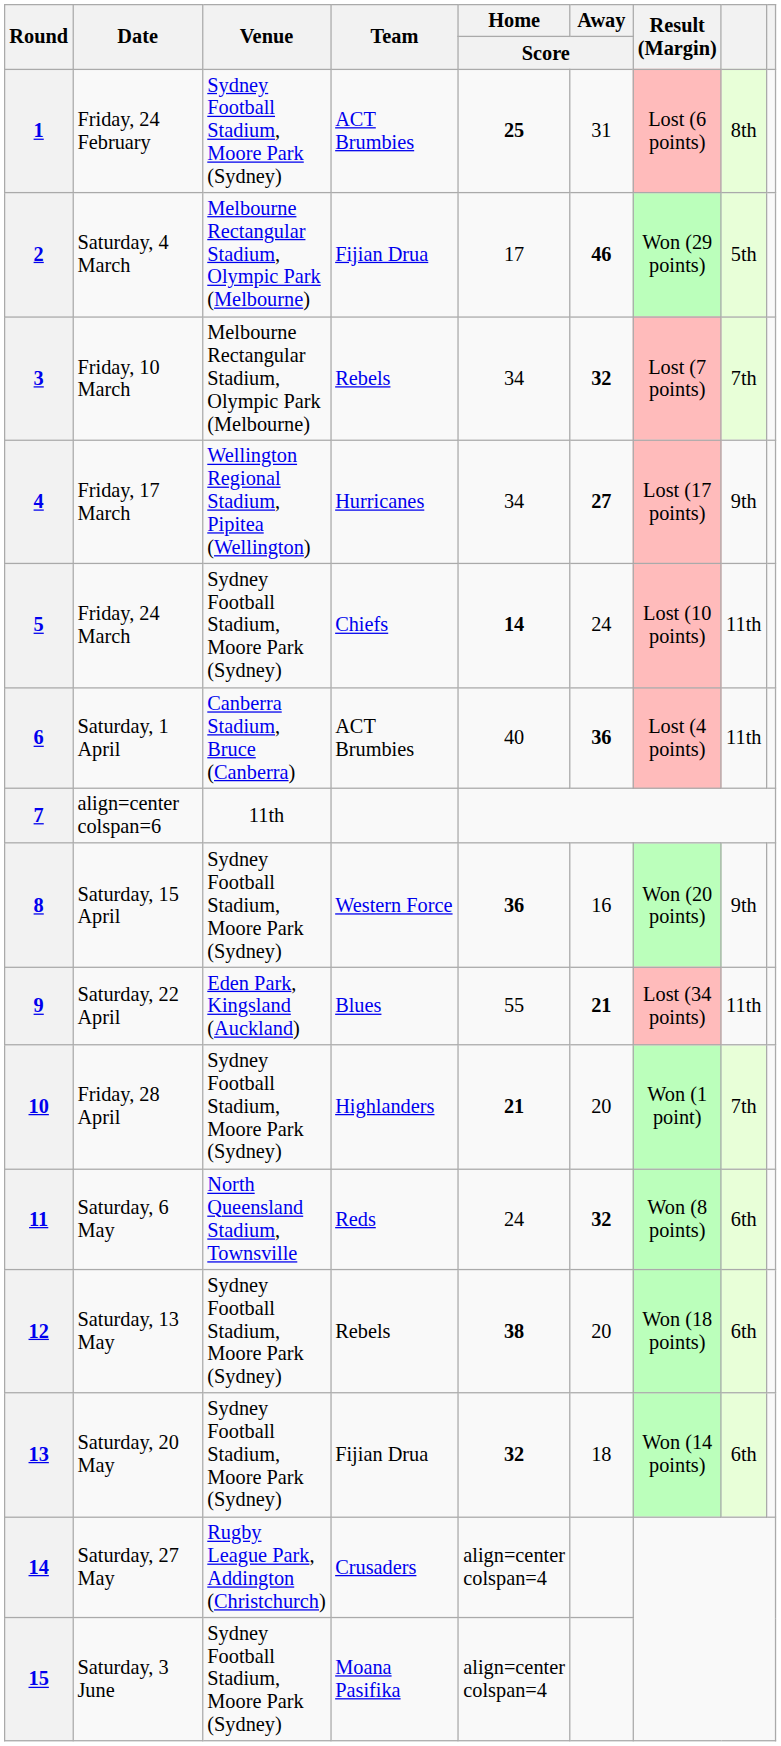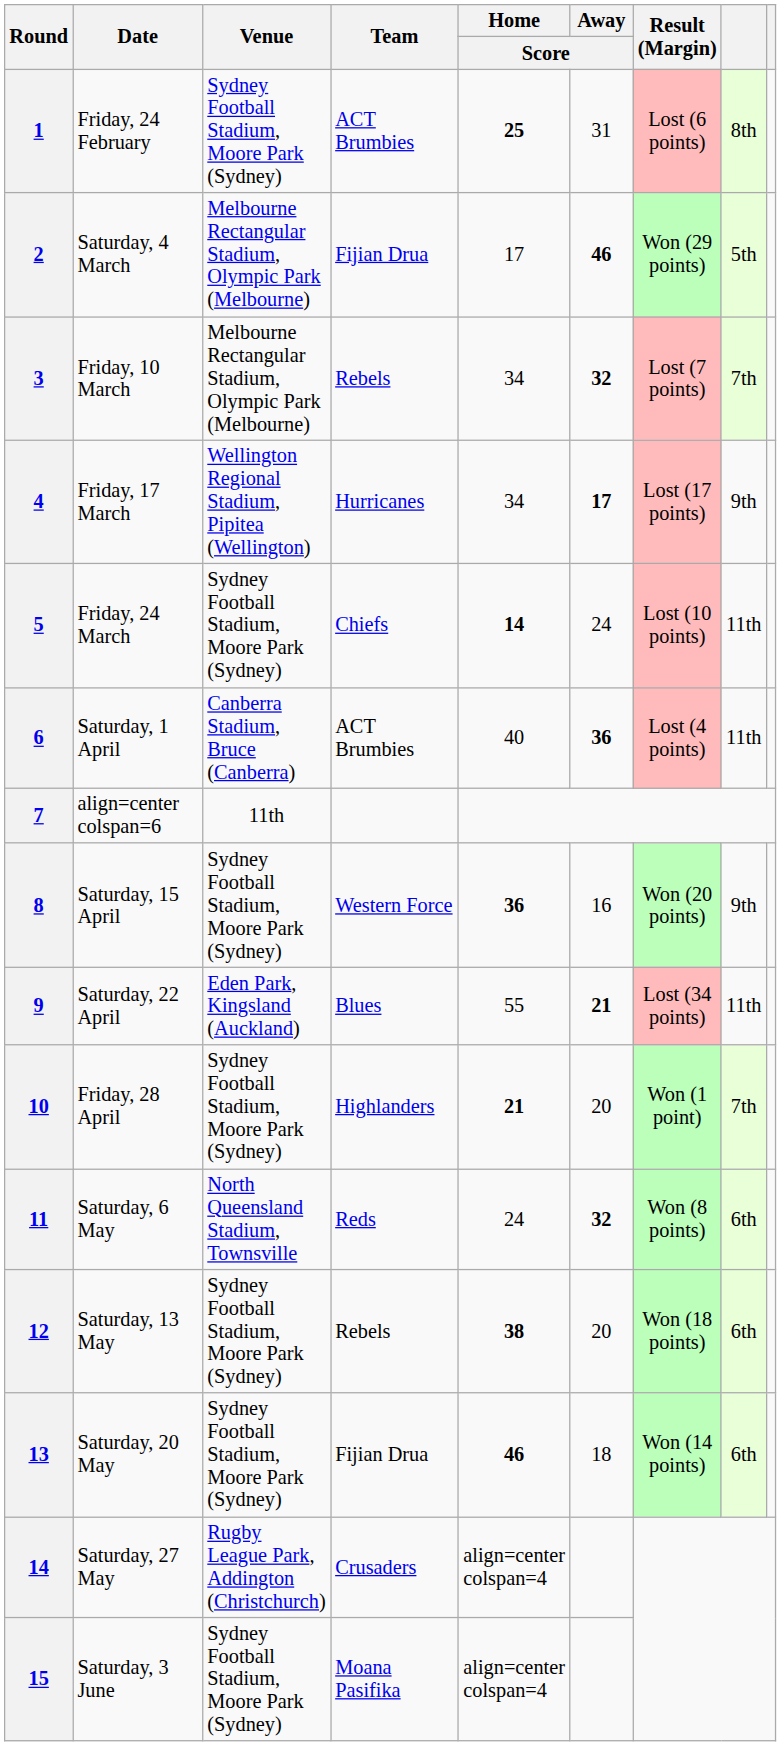(601, 501) 27 -> (601, 501) 17
(514, 1454) 32 -> (514, 1454) 46
